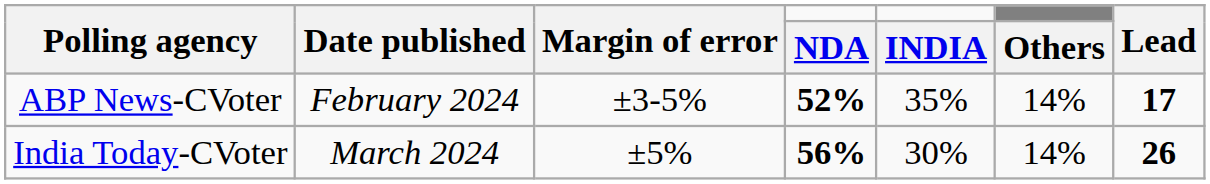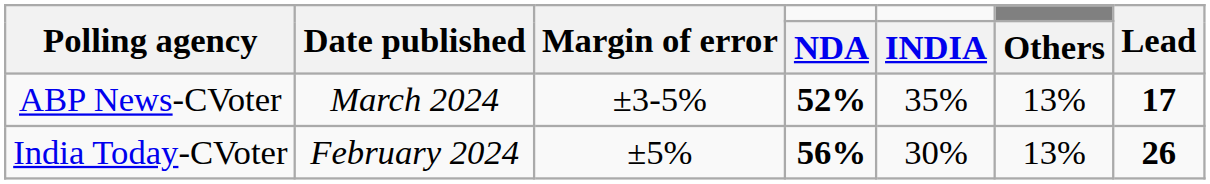(415, 99) February 2024 -> (415, 99) March 2024
(1054, 99) 14% -> (1054, 99) 13%
(415, 152) March 2024 -> (415, 152) February 2024
(1054, 152) 14% -> (1054, 152) 13%
